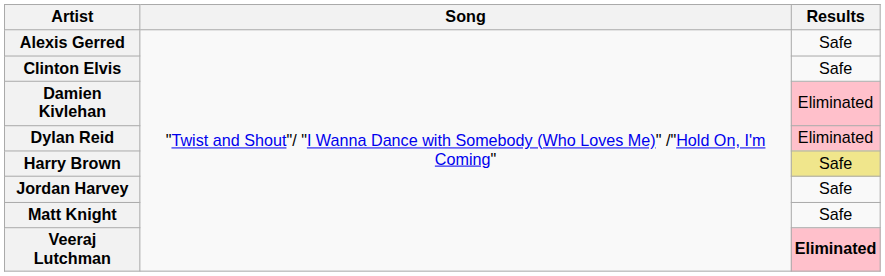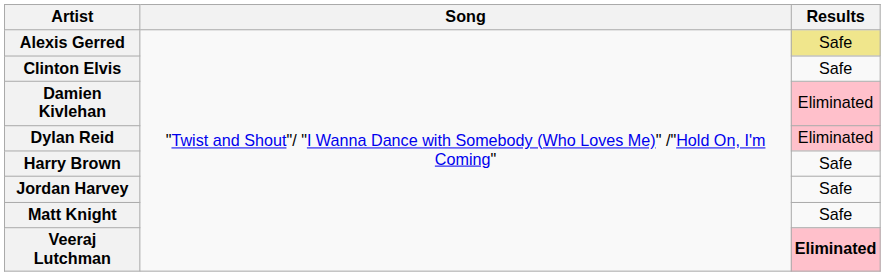(836, 42) no background -> (836, 42) khaki background
(836, 163) khaki background -> (836, 163) no background
